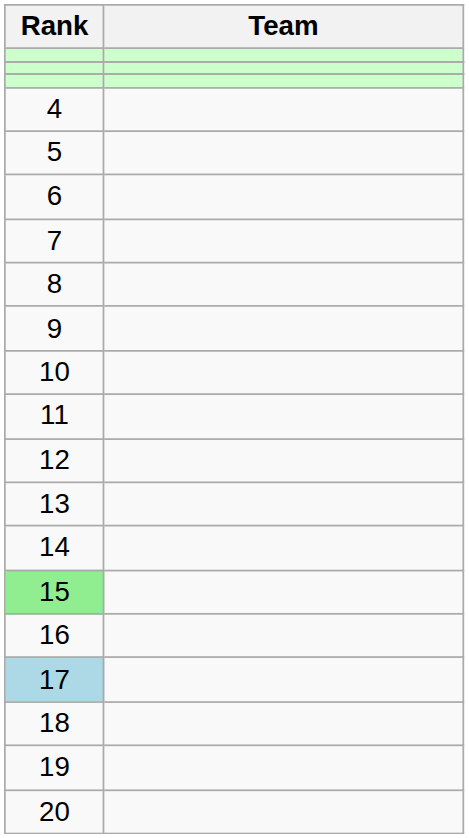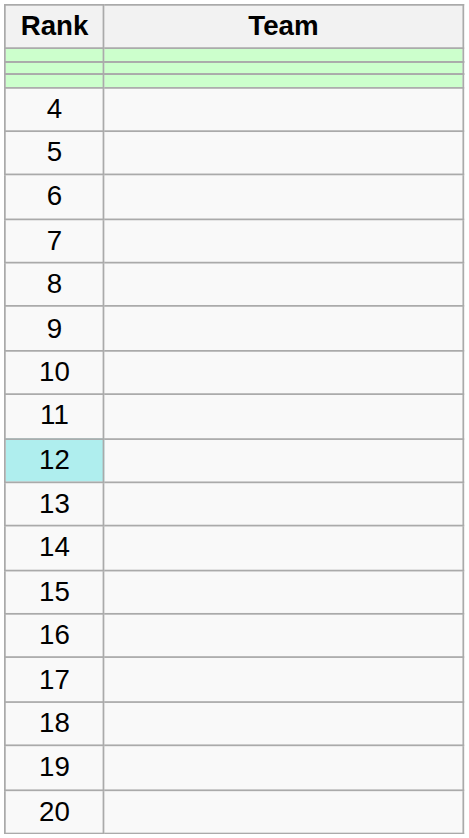(54, 459) no background -> (54, 459) paleturquoise background
(54, 591) lightgreen background -> (54, 591) no background
(54, 679) lightblue background -> (54, 679) no background
